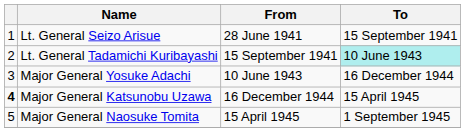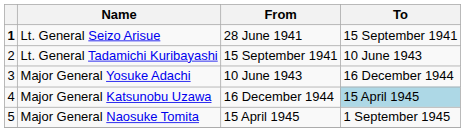(11, 35) normal -> (11, 35) bold
(383, 55) paleturquoise background -> (383, 55) no background
(11, 96) bold -> (11, 96) normal
(381, 96) no background -> (381, 96) lightblue background
